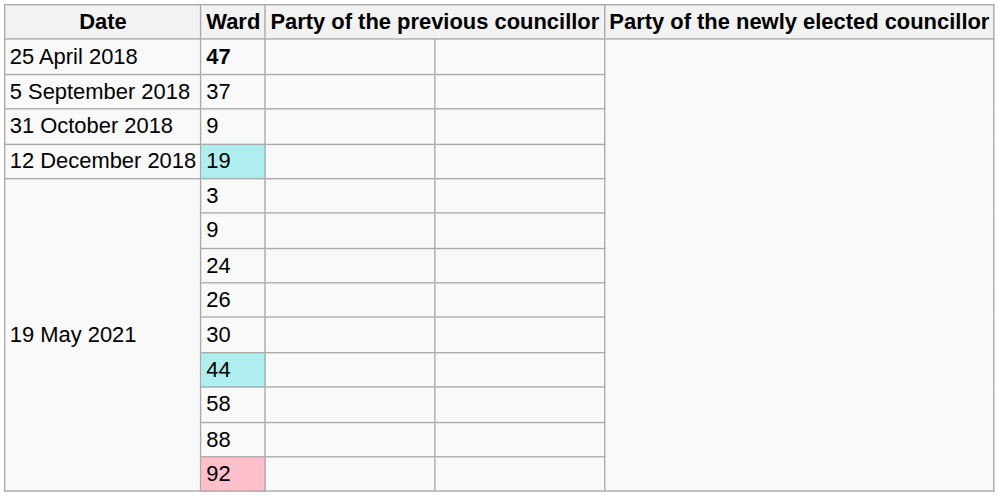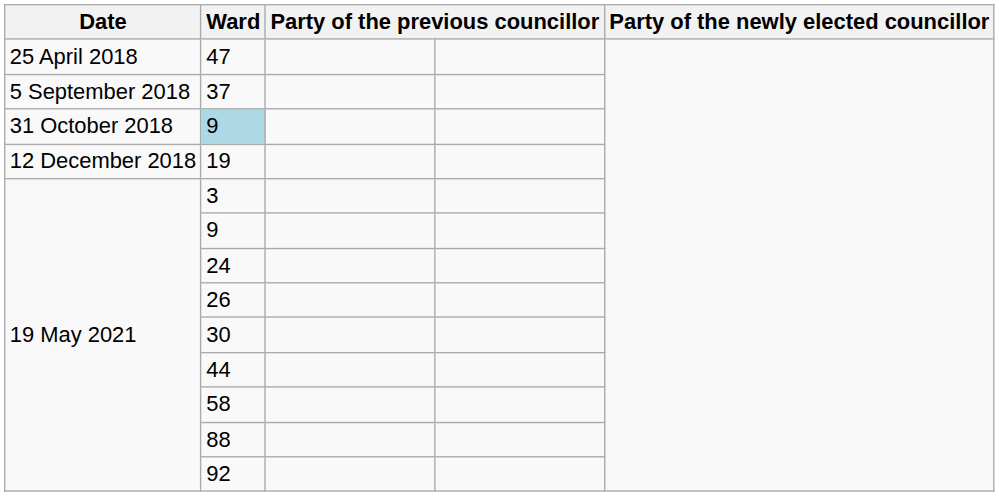(218, 56) bold -> (218, 56) normal
(212, 126) no background -> (212, 126) lightblue background
(218, 160) paleturquoise background -> (218, 160) no background
(218, 369) paleturquoise background -> (218, 369) no background
(218, 473) pink background -> (218, 473) no background
